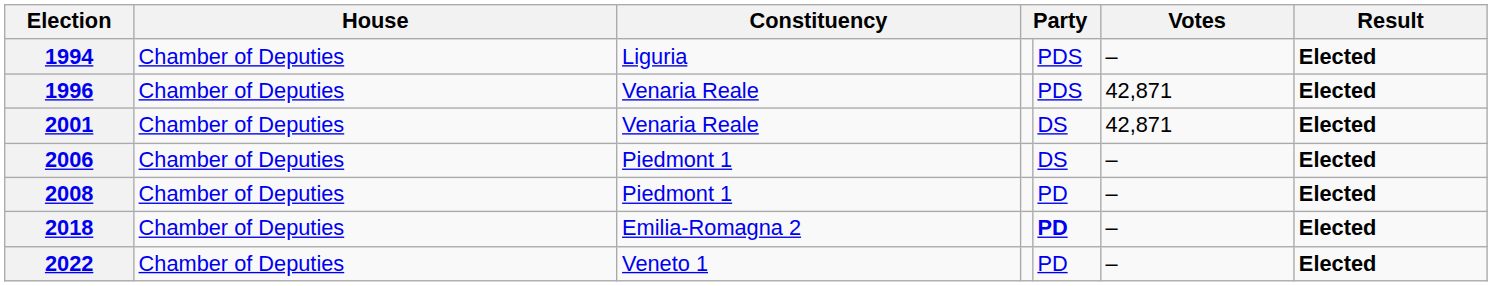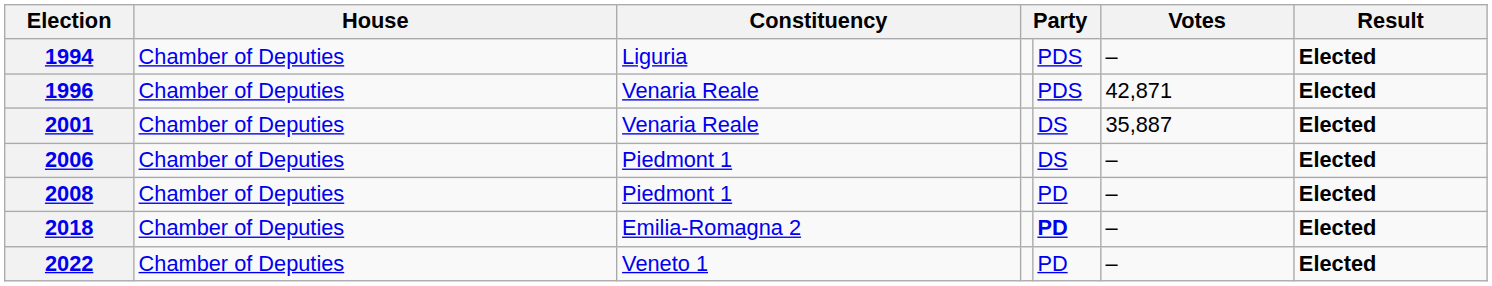(1139, 125) 42,871 -> (1139, 125) 35,887
